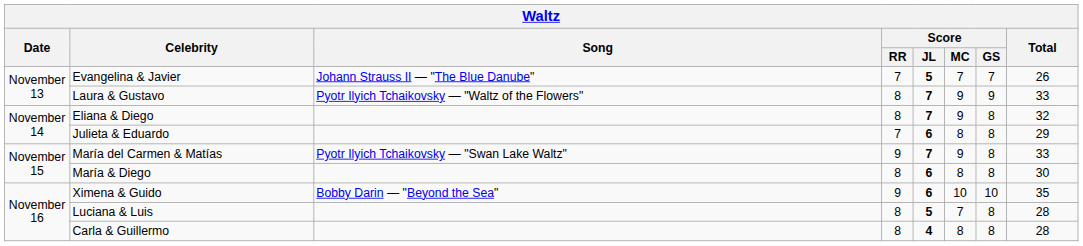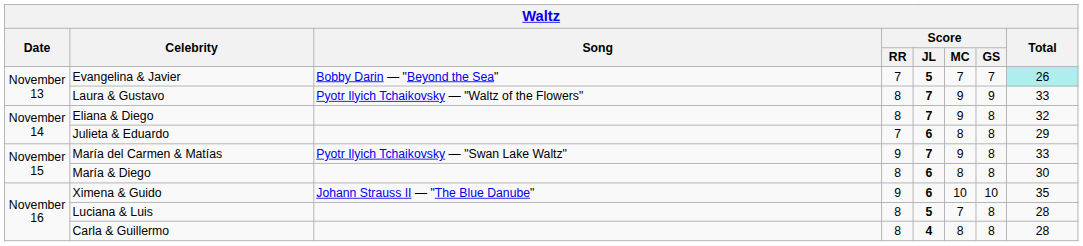(425, 77) Johann Strauss II — "The Blue Danube" -> (407, 77) Bobby Darin — "Beyond the Sea"
(1042, 77) no background -> (1042, 77) paleturquoise background
(407, 193) Bobby Darin — "Beyond the Sea" -> (425, 193) Johann Strauss II — "The Blue Danube"
